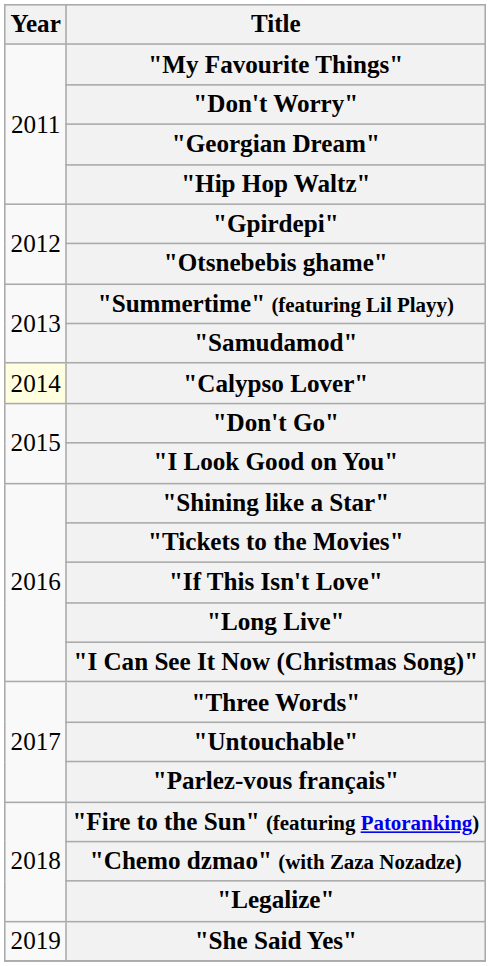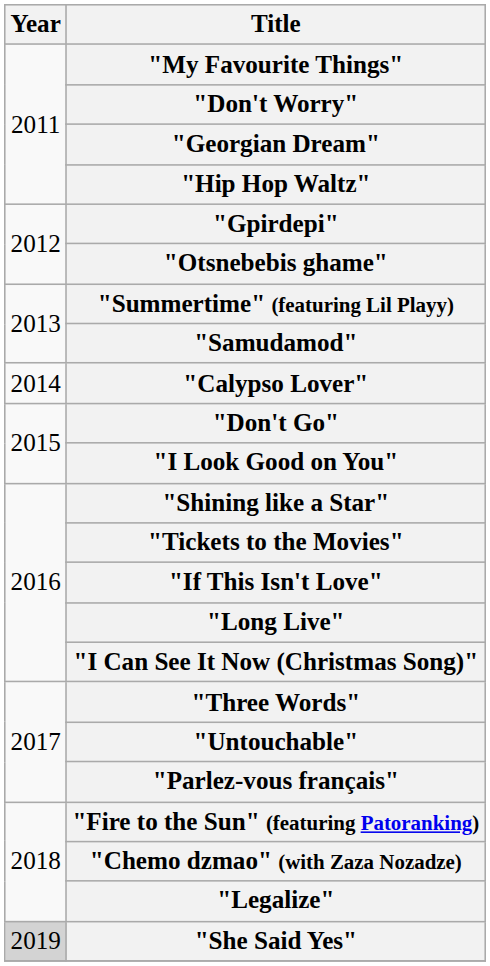(36, 382) lightyellow background -> (36, 382) no background
(36, 940) no background -> (36, 940) lightgrey background
